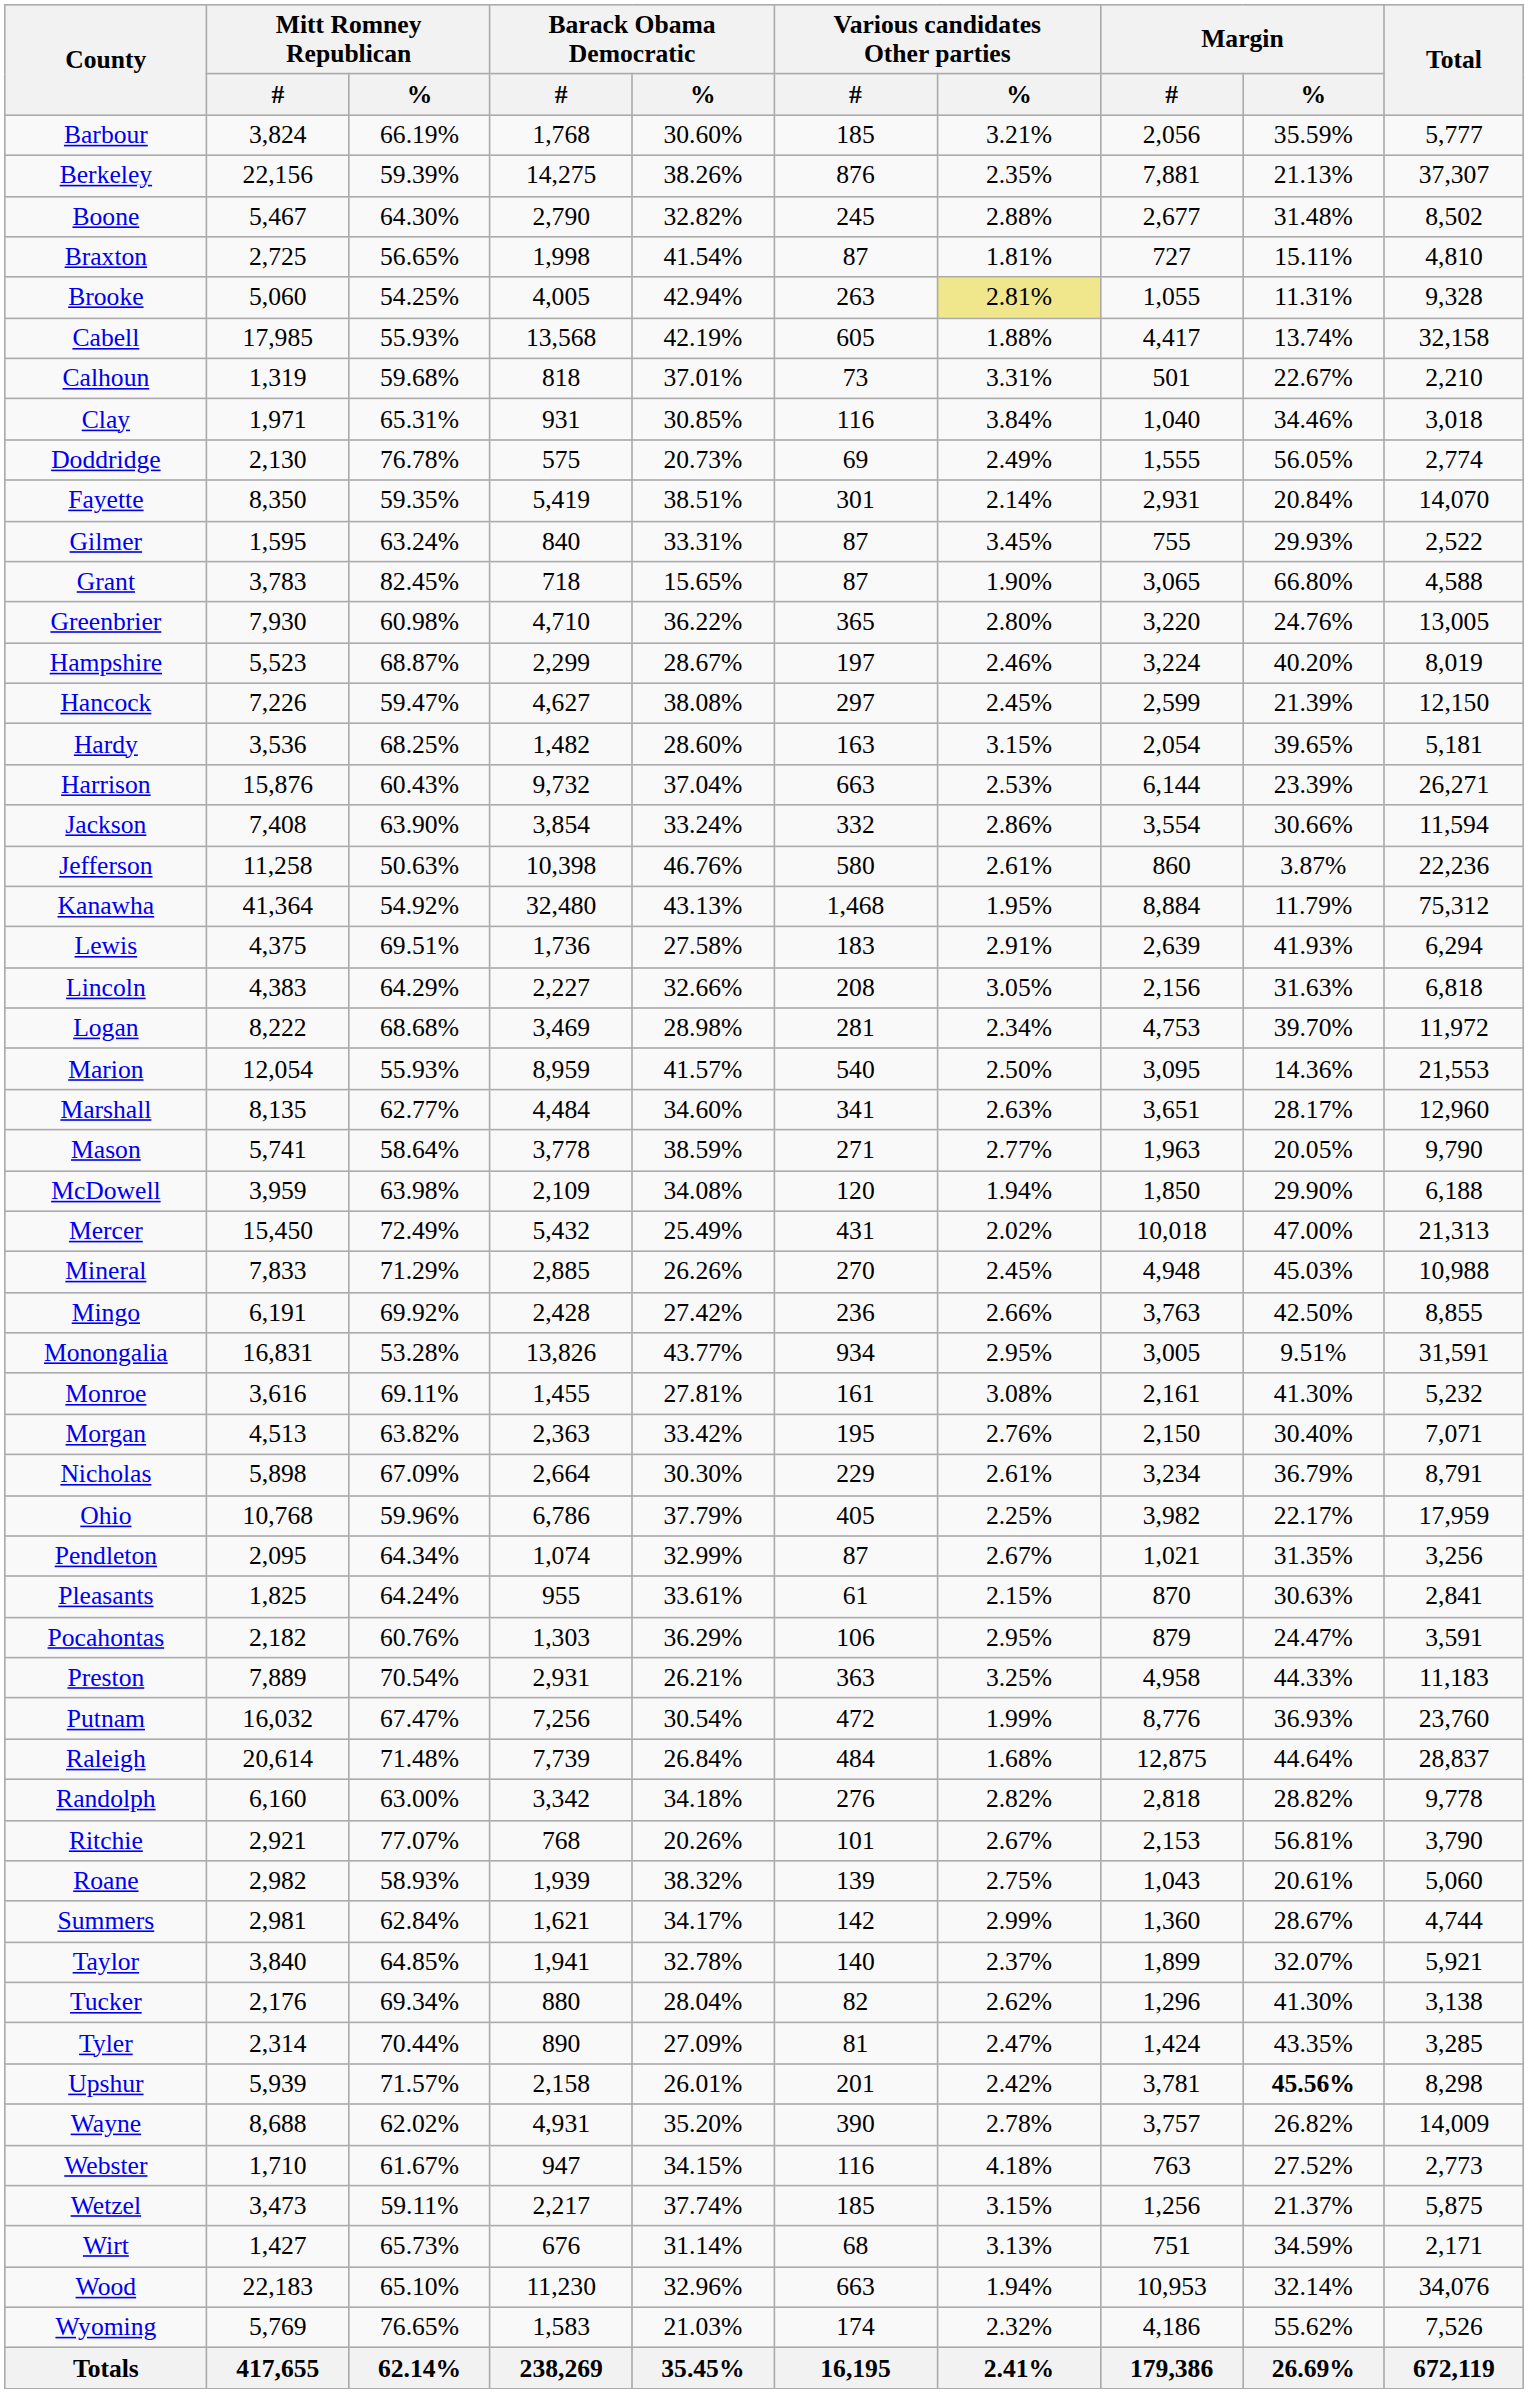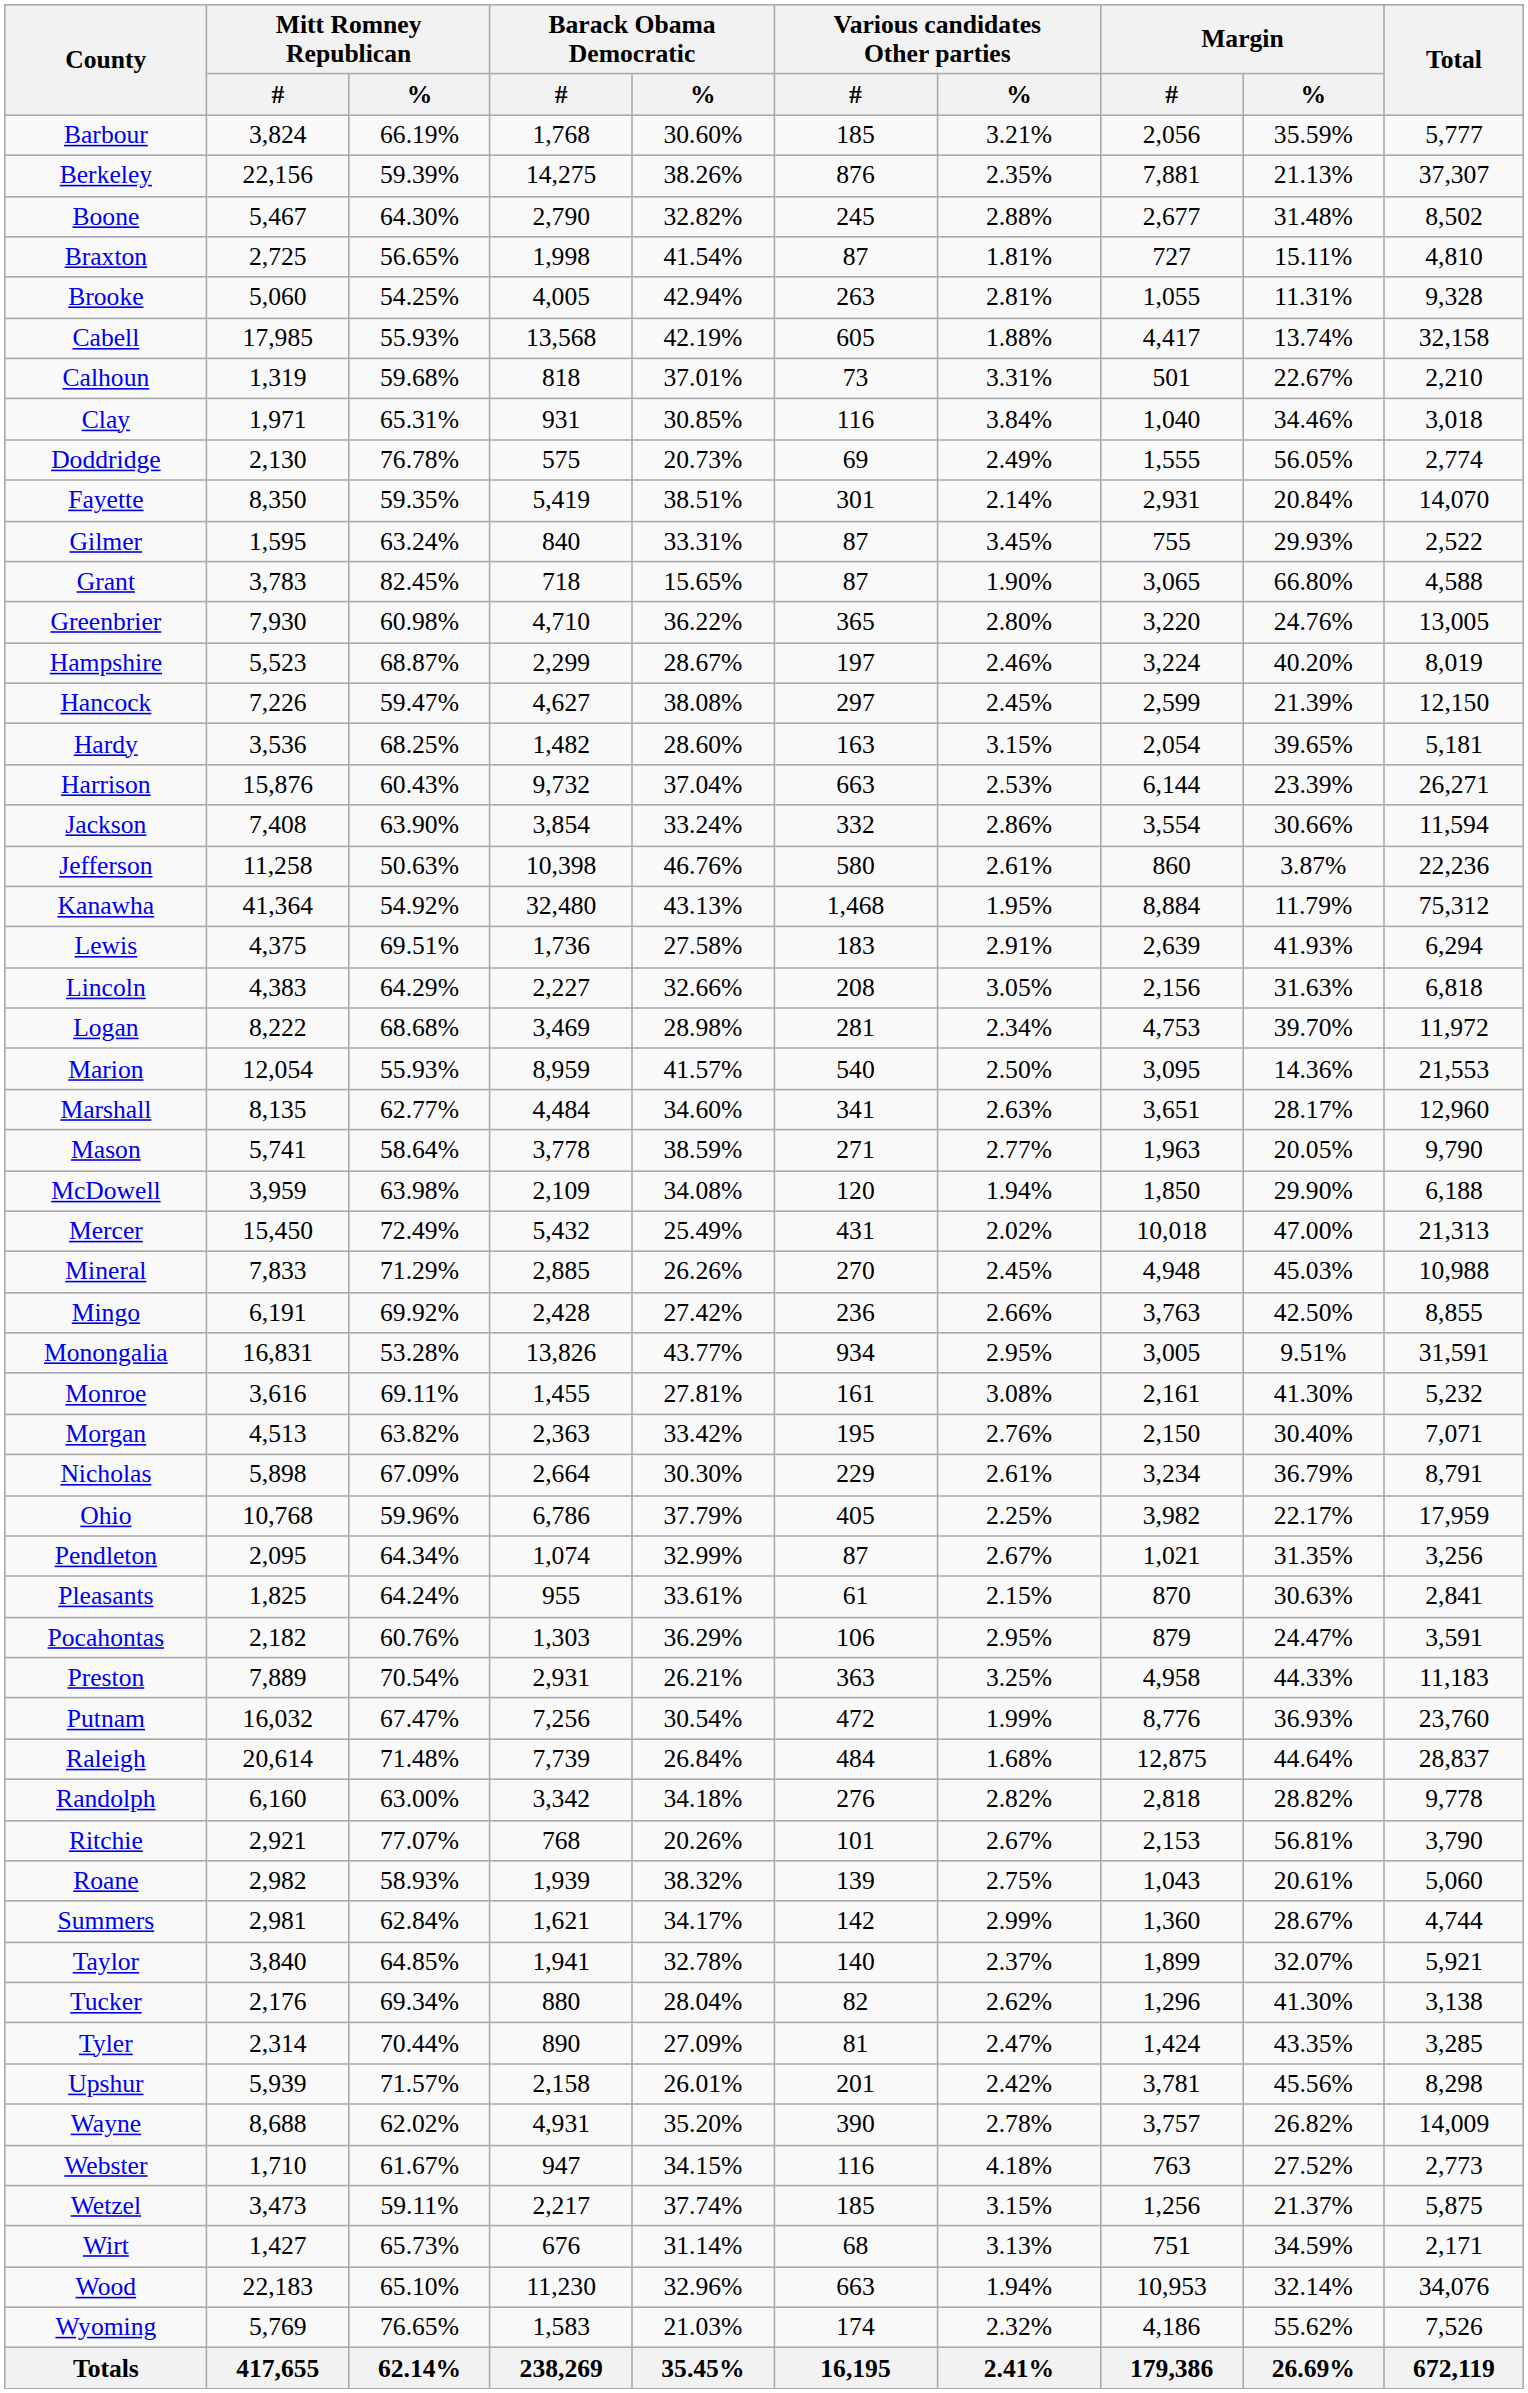(1019, 297) khaki background -> (1019, 297) no background
(1313, 2083) bold -> (1313, 2083) normal
